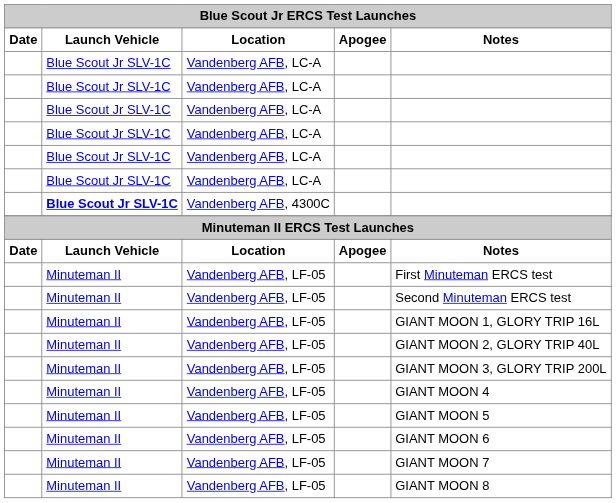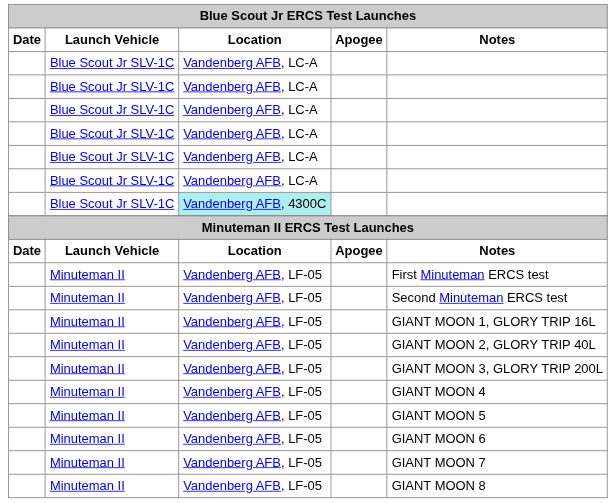(112, 204) bold -> (112, 204) normal
(258, 204) no background -> (255, 204) paleturquoise background
